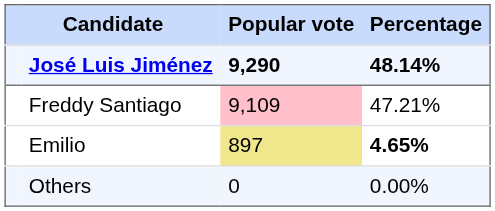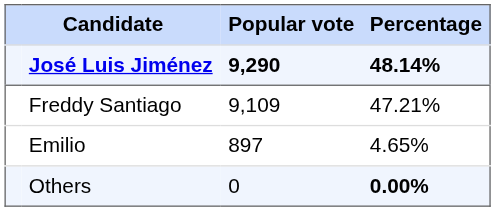(254, 105) pink background -> (254, 105) no background
(246, 145) khaki background -> (246, 145) no background
(399, 145) bold -> (399, 145) normal
(399, 185) normal -> (399, 185) bold
